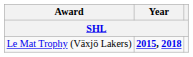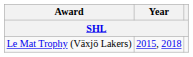(159, 44) bold -> (159, 44) normal
